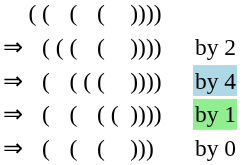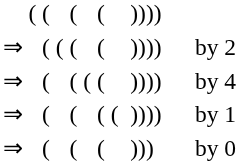(216, 80) lightblue background -> (216, 80) no background
(216, 114) lightgreen background -> (216, 114) no background
